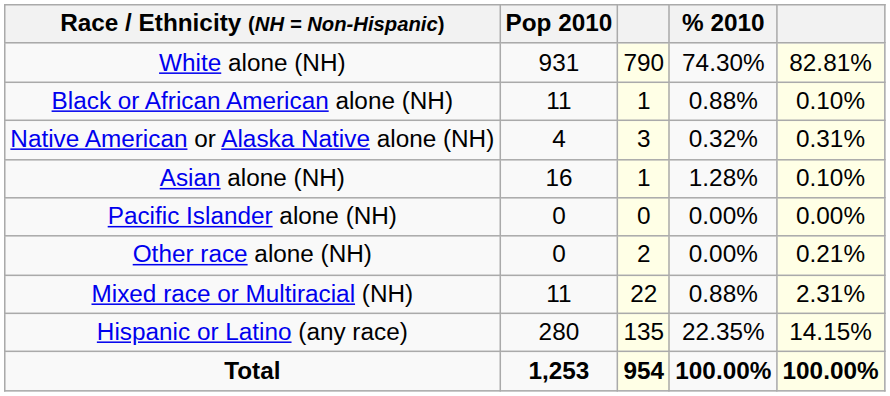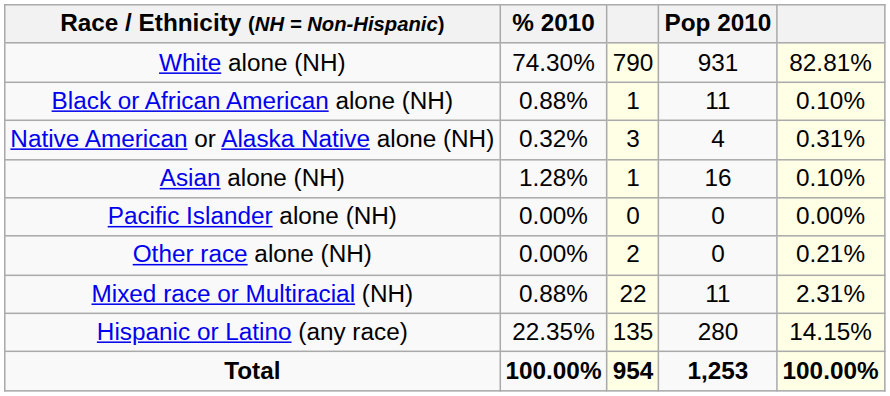columns swapped: (559, 23) <-> (723, 23)
